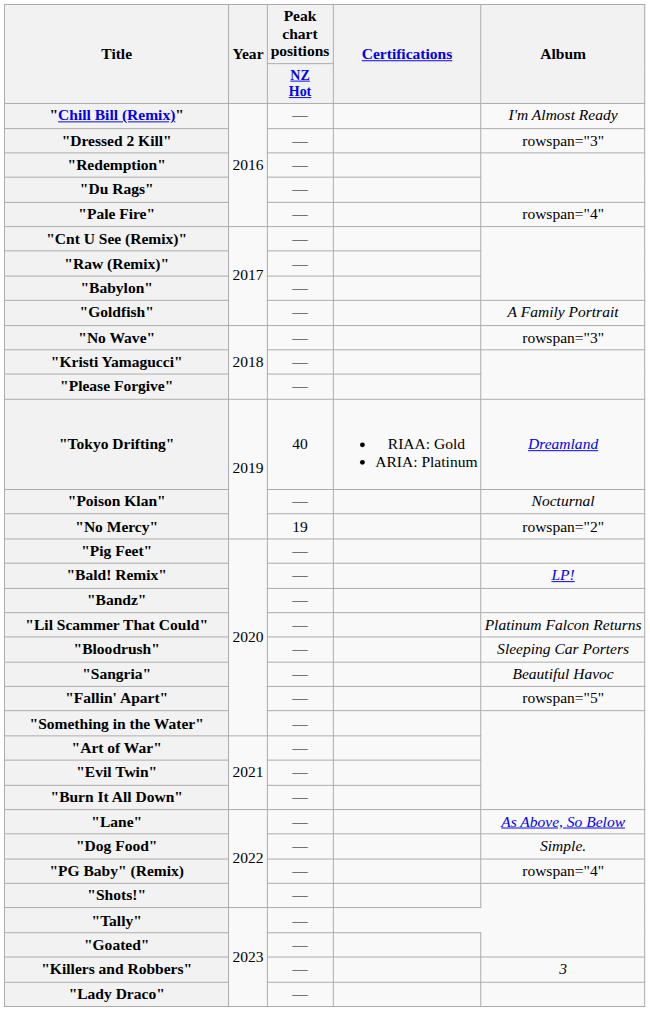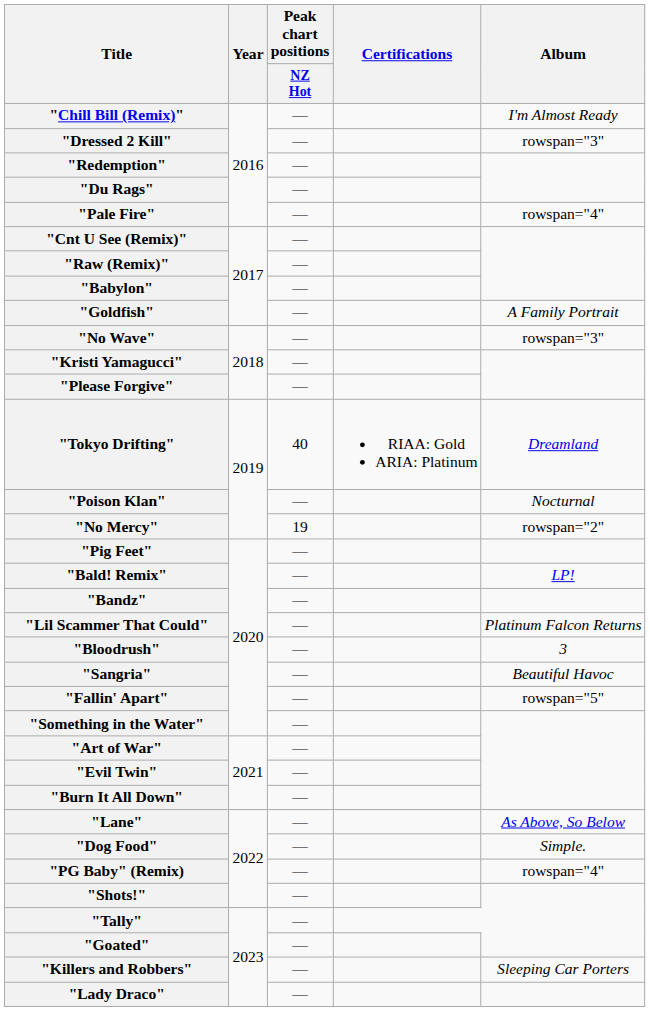(563, 649) Sleeping Car Porters -> (563, 649) 3
(563, 969) 3 -> (563, 969) Sleeping Car Porters
